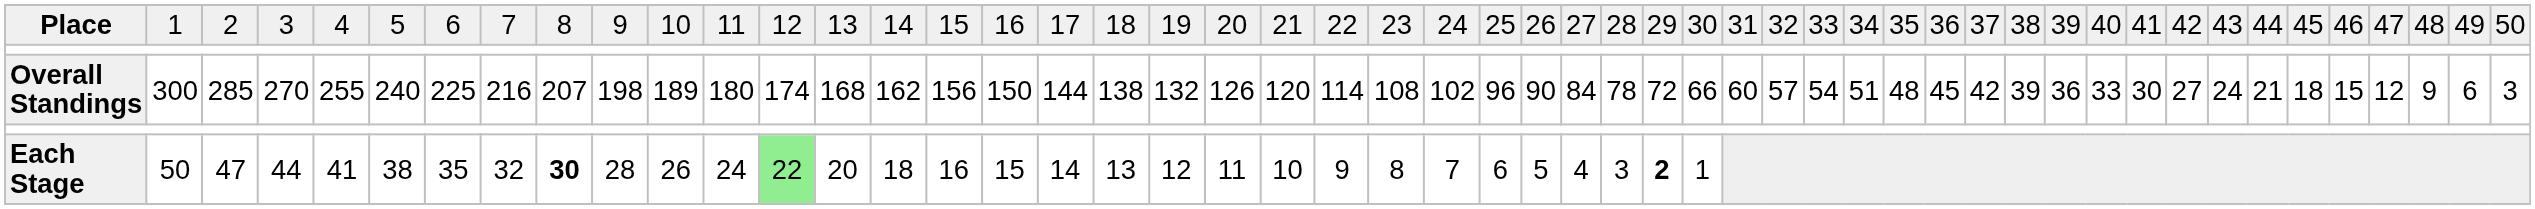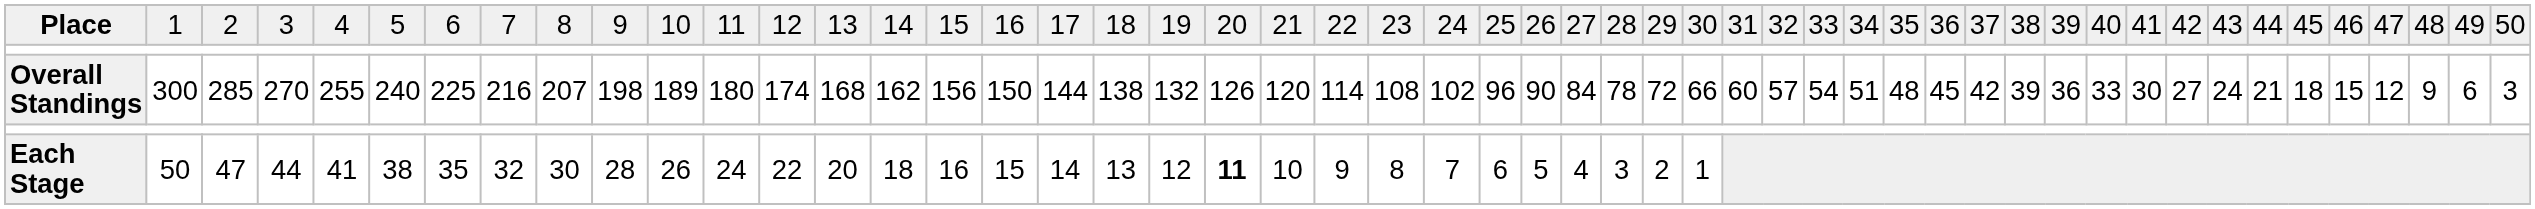(564, 169) bold -> (564, 169) normal
(787, 169) lightgreen background -> (787, 169) no background
(1232, 169) normal -> (1232, 169) bold
(1662, 169) bold -> (1662, 169) normal
